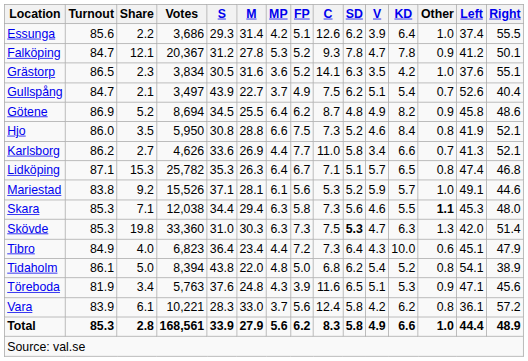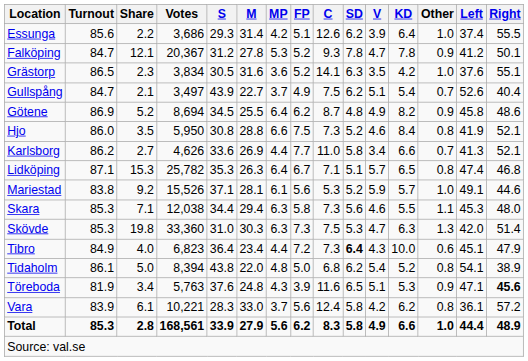(445, 209) bold -> (445, 209) normal
(354, 229) bold -> (354, 229) normal
(354, 248) normal -> (354, 248) bold
(509, 287) normal -> (509, 287) bold
